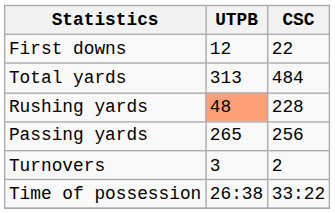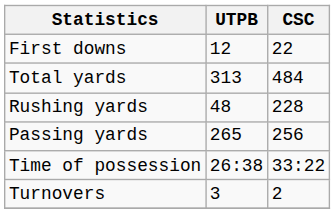(220, 107) lightsalmon background -> (220, 107) no background
rows swapped: (57, 165) <-> (105, 194)
